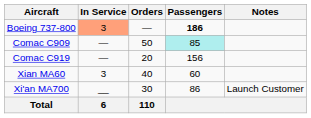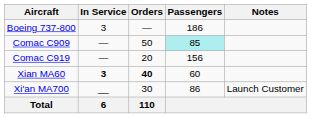(103, 27) lightsalmon background -> (103, 27) no background
(195, 27) bold -> (195, 27) normal
(103, 74) normal -> (103, 74) bold
(147, 74) normal -> (147, 74) bold
